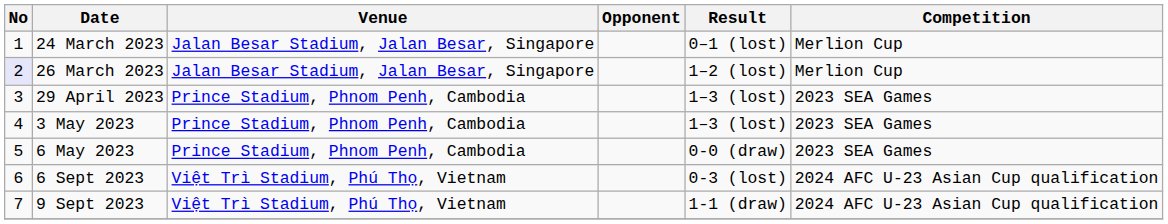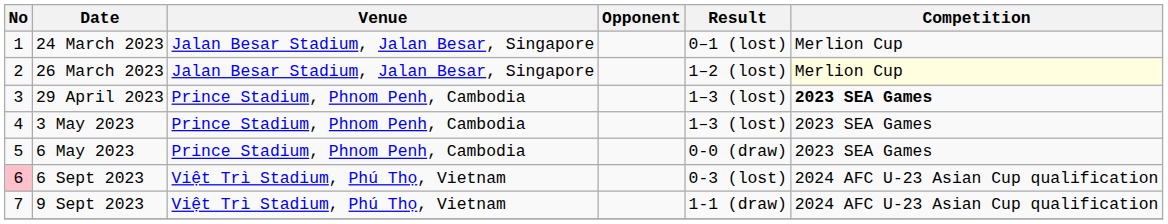(18, 71) lavender background -> (18, 71) no background
(849, 71) no background -> (849, 71) lightyellow background
(863, 98) normal -> (863, 98) bold
(18, 178) no background -> (18, 178) pink background
